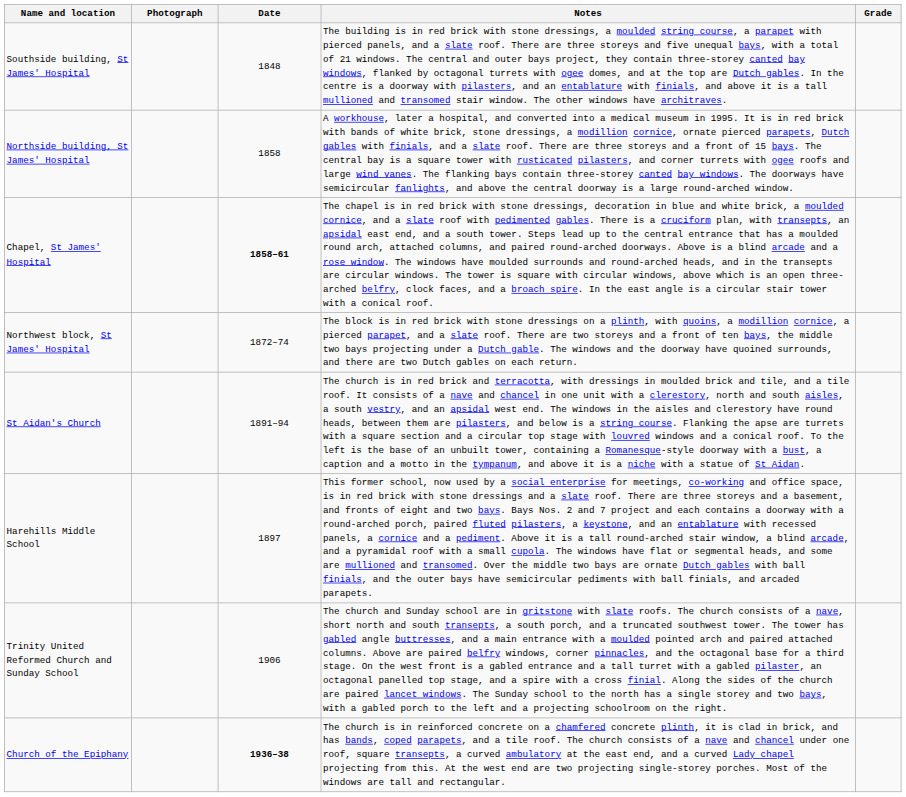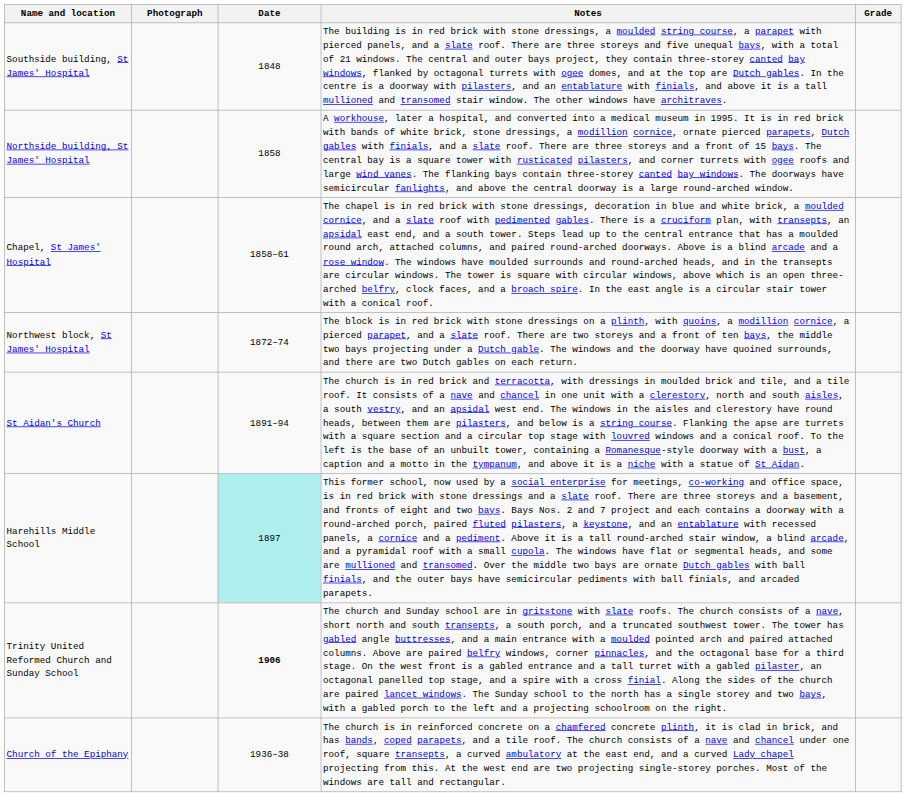(269, 255) bold -> (269, 255) normal
(269, 538) no background -> (269, 538) paleturquoise background
(269, 660) normal -> (269, 660) bold
(269, 755) bold -> (269, 755) normal
